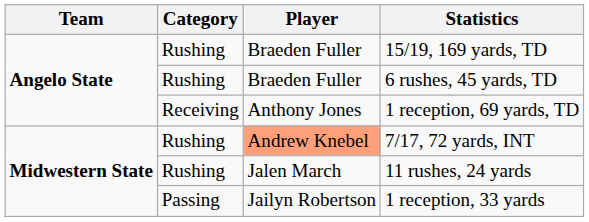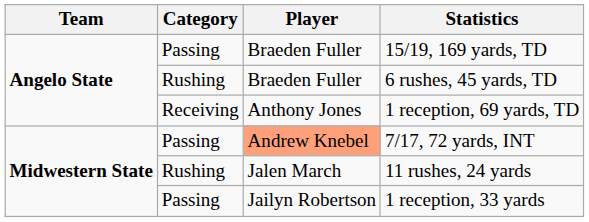(193, 49) Rushing -> (191, 49) Passing
(193, 140) Rushing -> (191, 140) Passing
